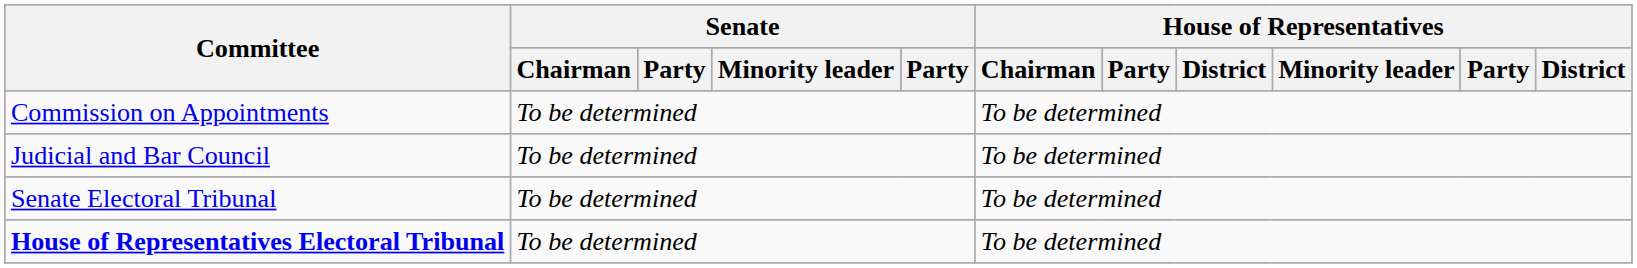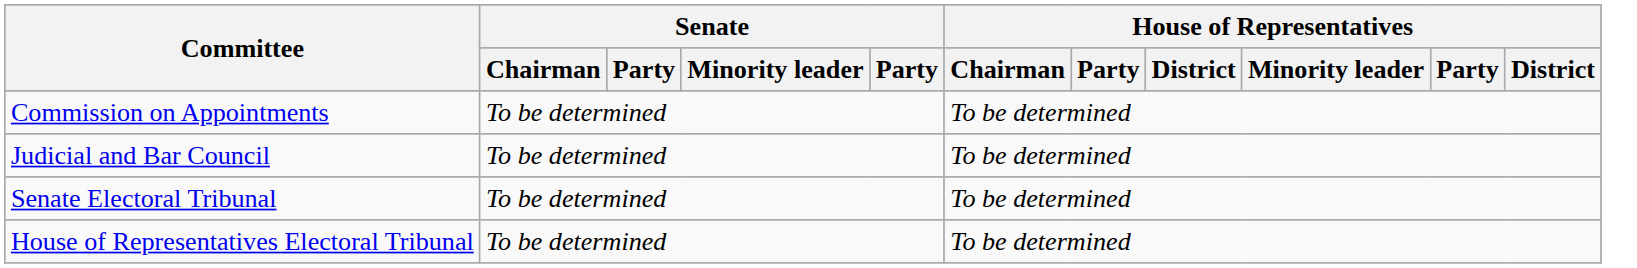(258, 241) bold -> (242, 241) normal
